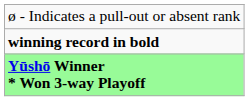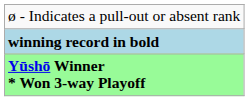(84, 41) no background -> (84, 41) lightblue background
